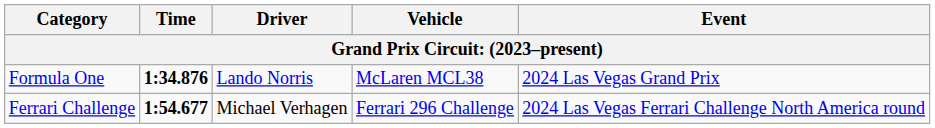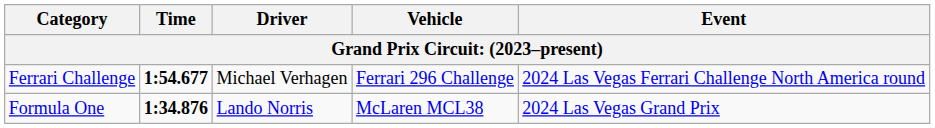rows swapped: (57, 79) <-> (72, 108)
